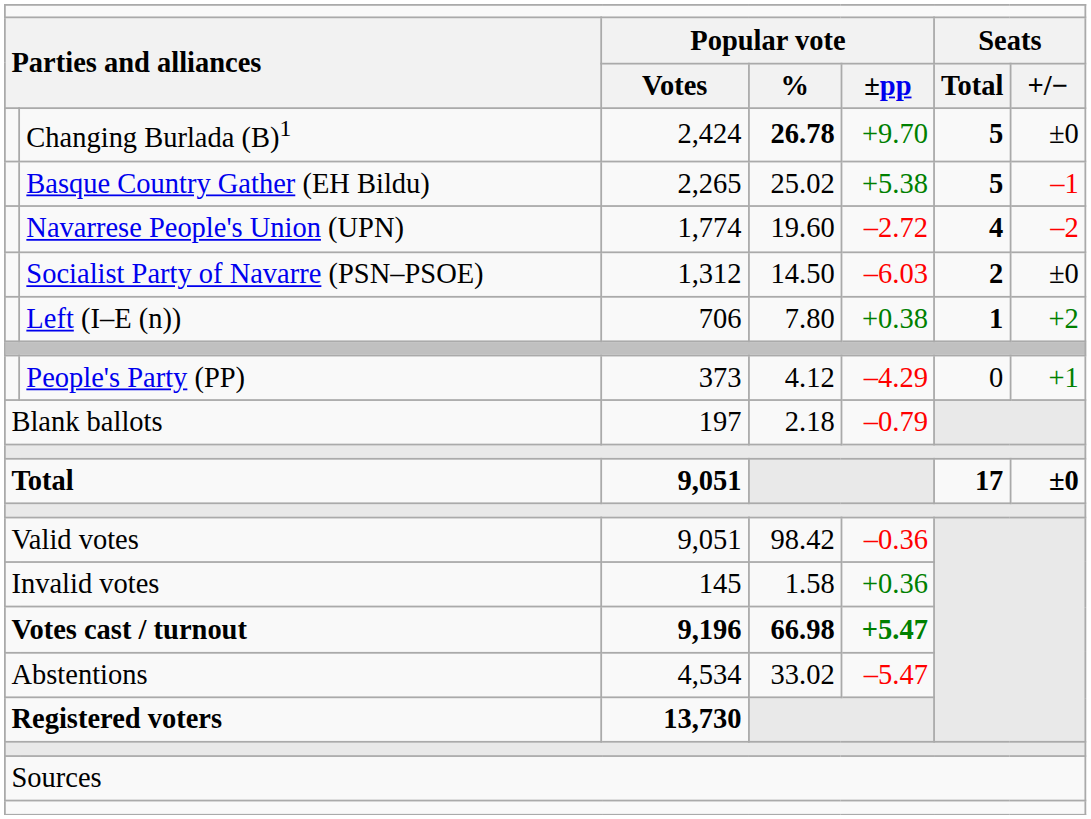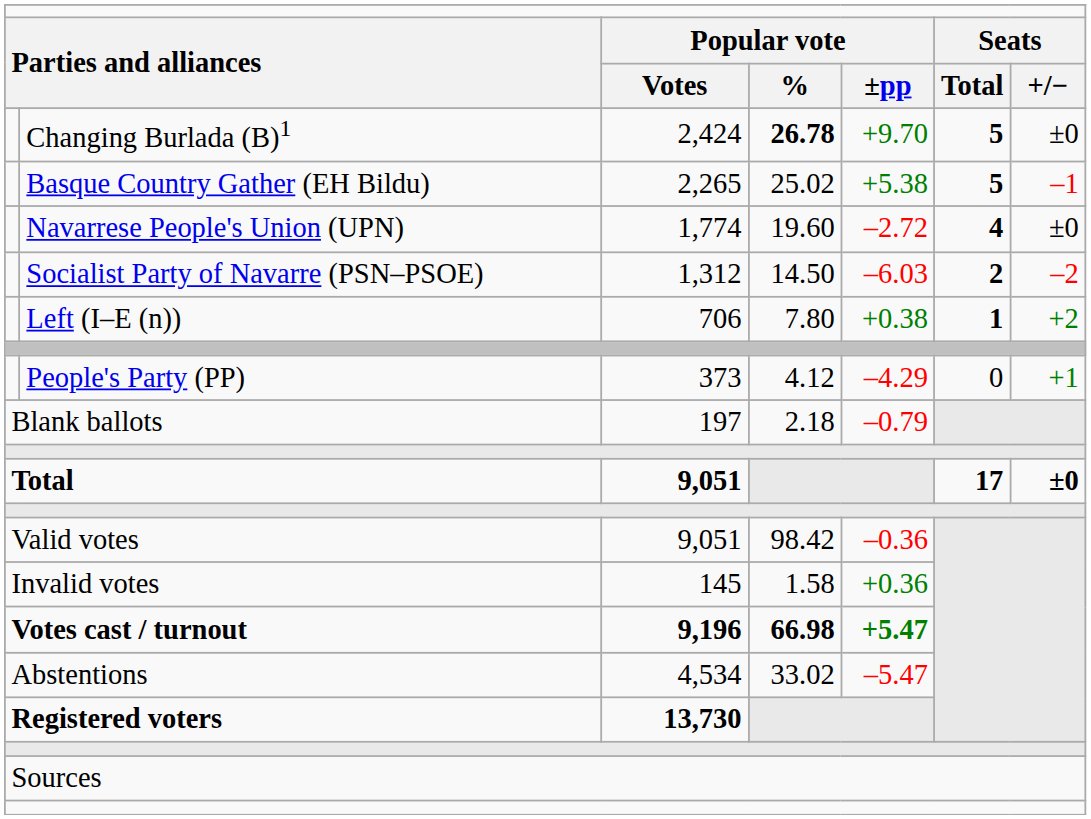(1065, 228) –2 -> (1064, 228) ±0
(1064, 273) ±0 -> (1065, 273) –2
